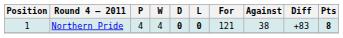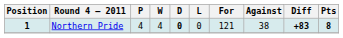(27, 26) normal -> (27, 26) bold
(199, 26) bold -> (199, 26) normal
(301, 26) normal -> (301, 26) bold
